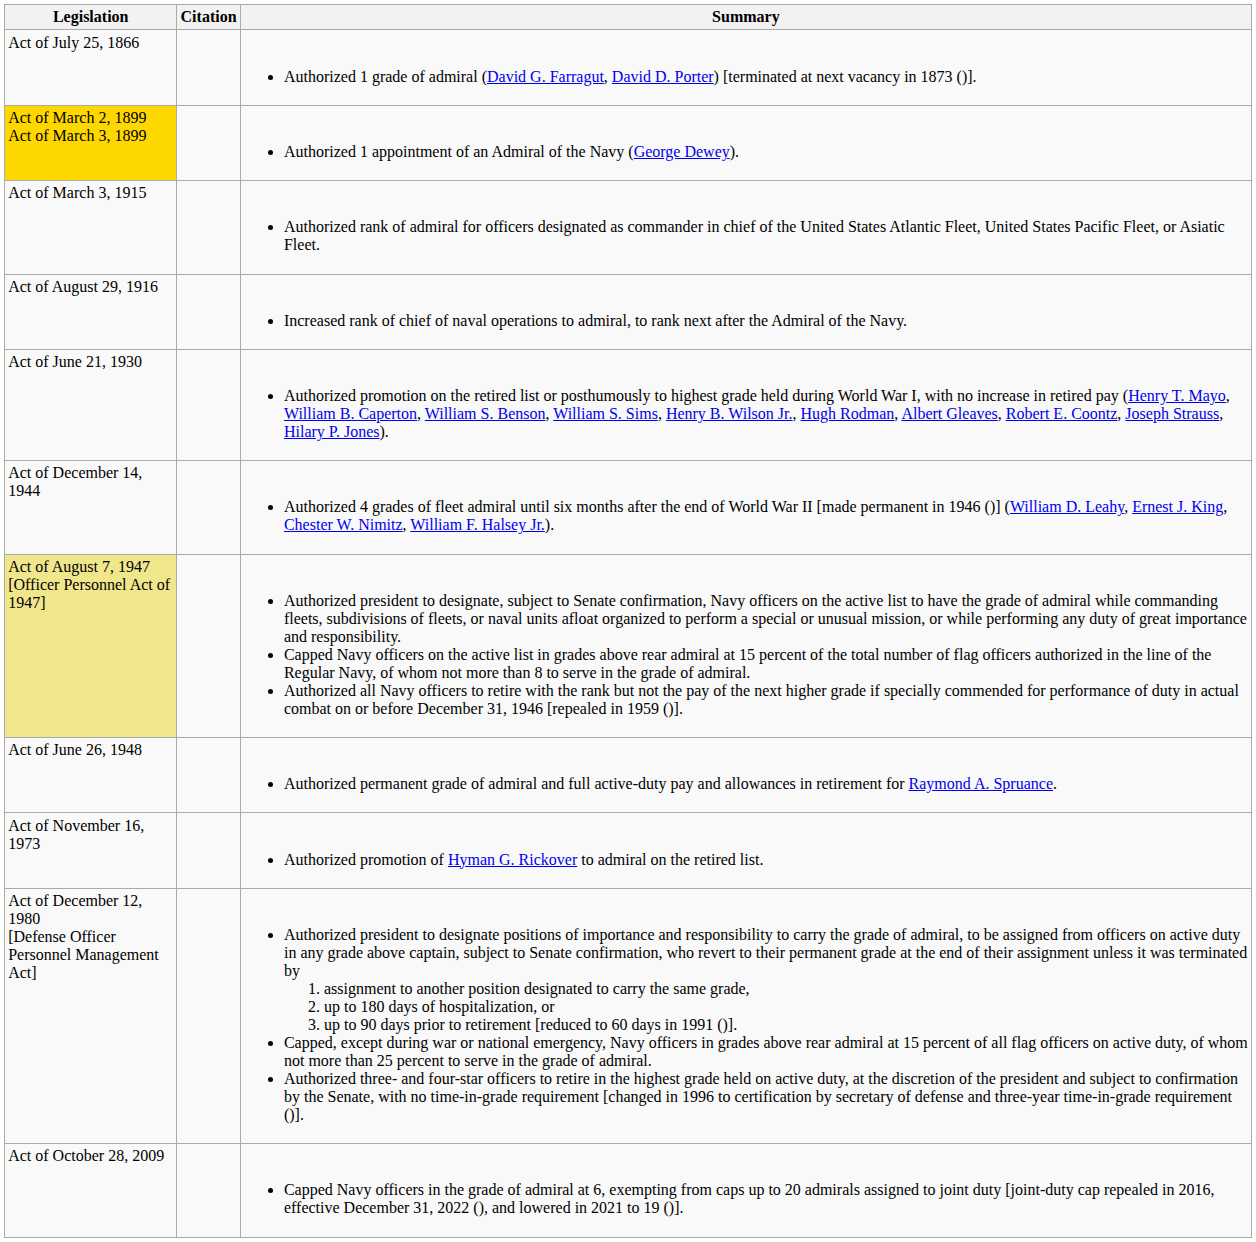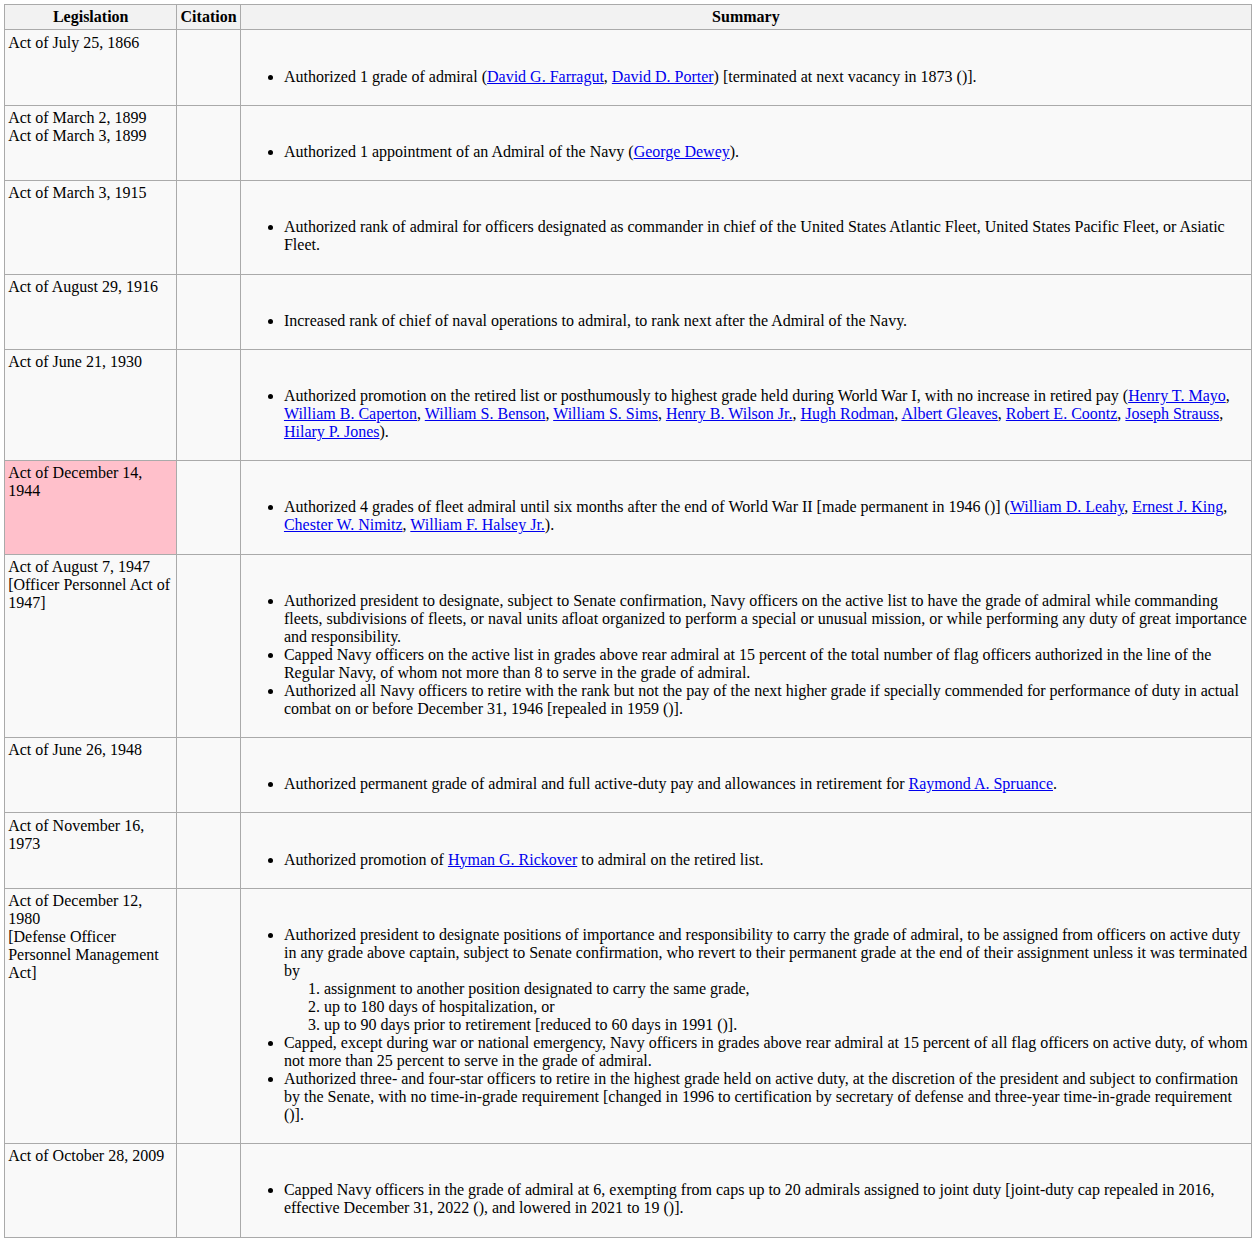(77, 126) gold background -> (77, 126) no background
(75, 482) no background -> (75, 482) pink background
(89, 584) khaki background -> (89, 584) no background
